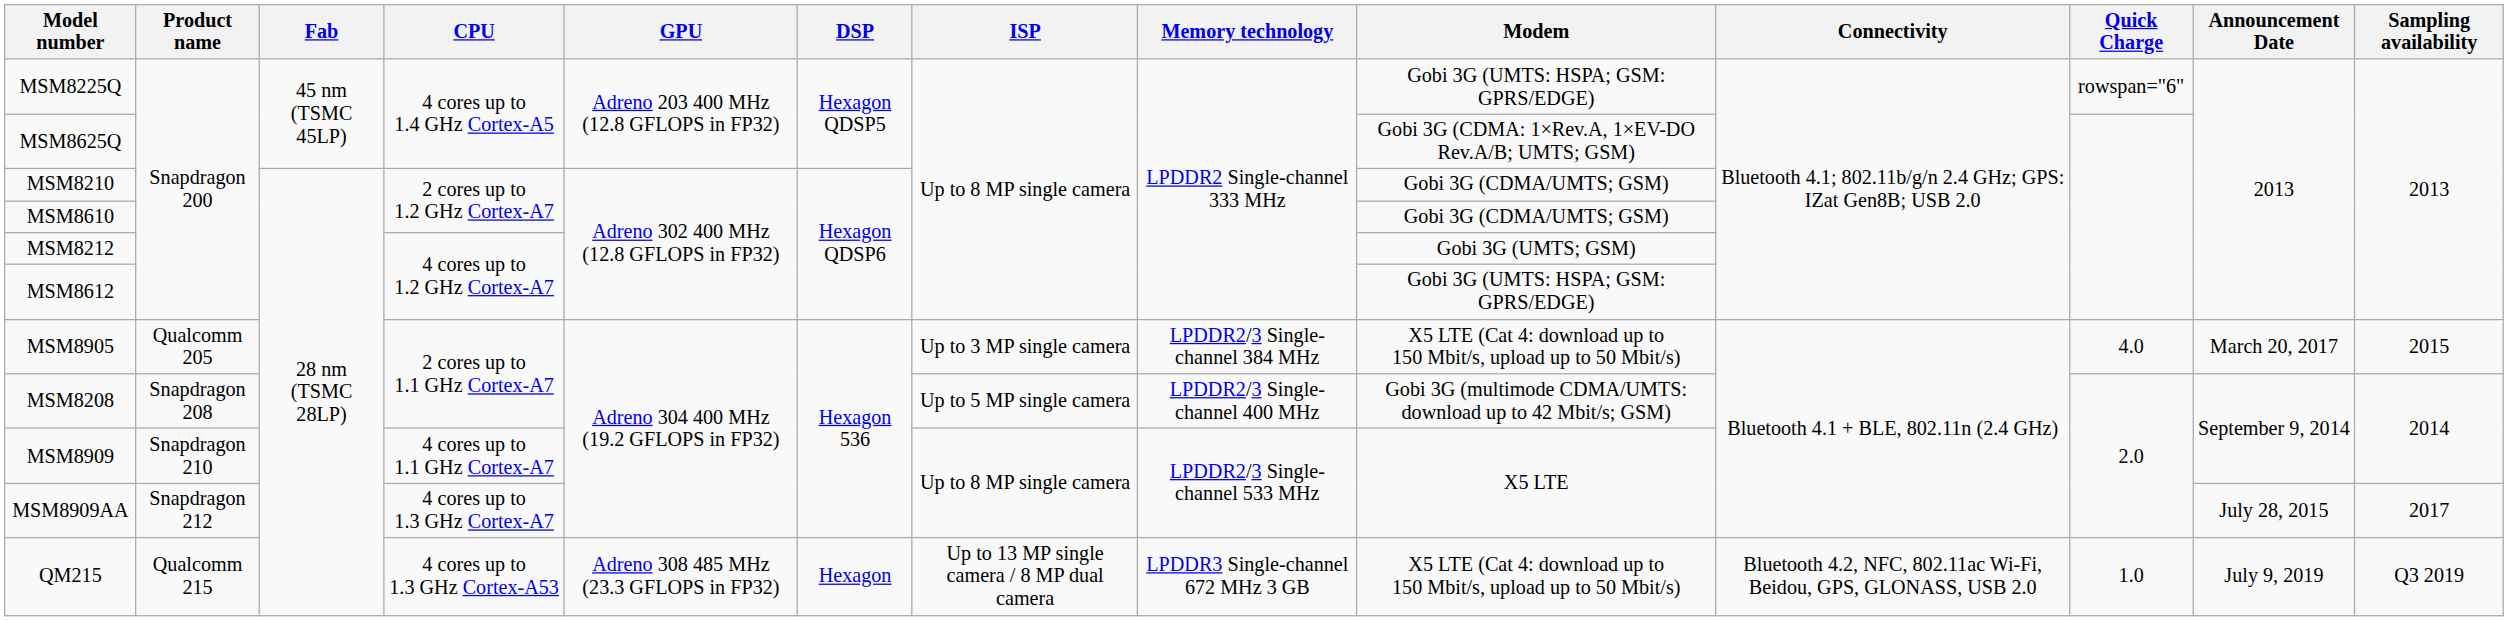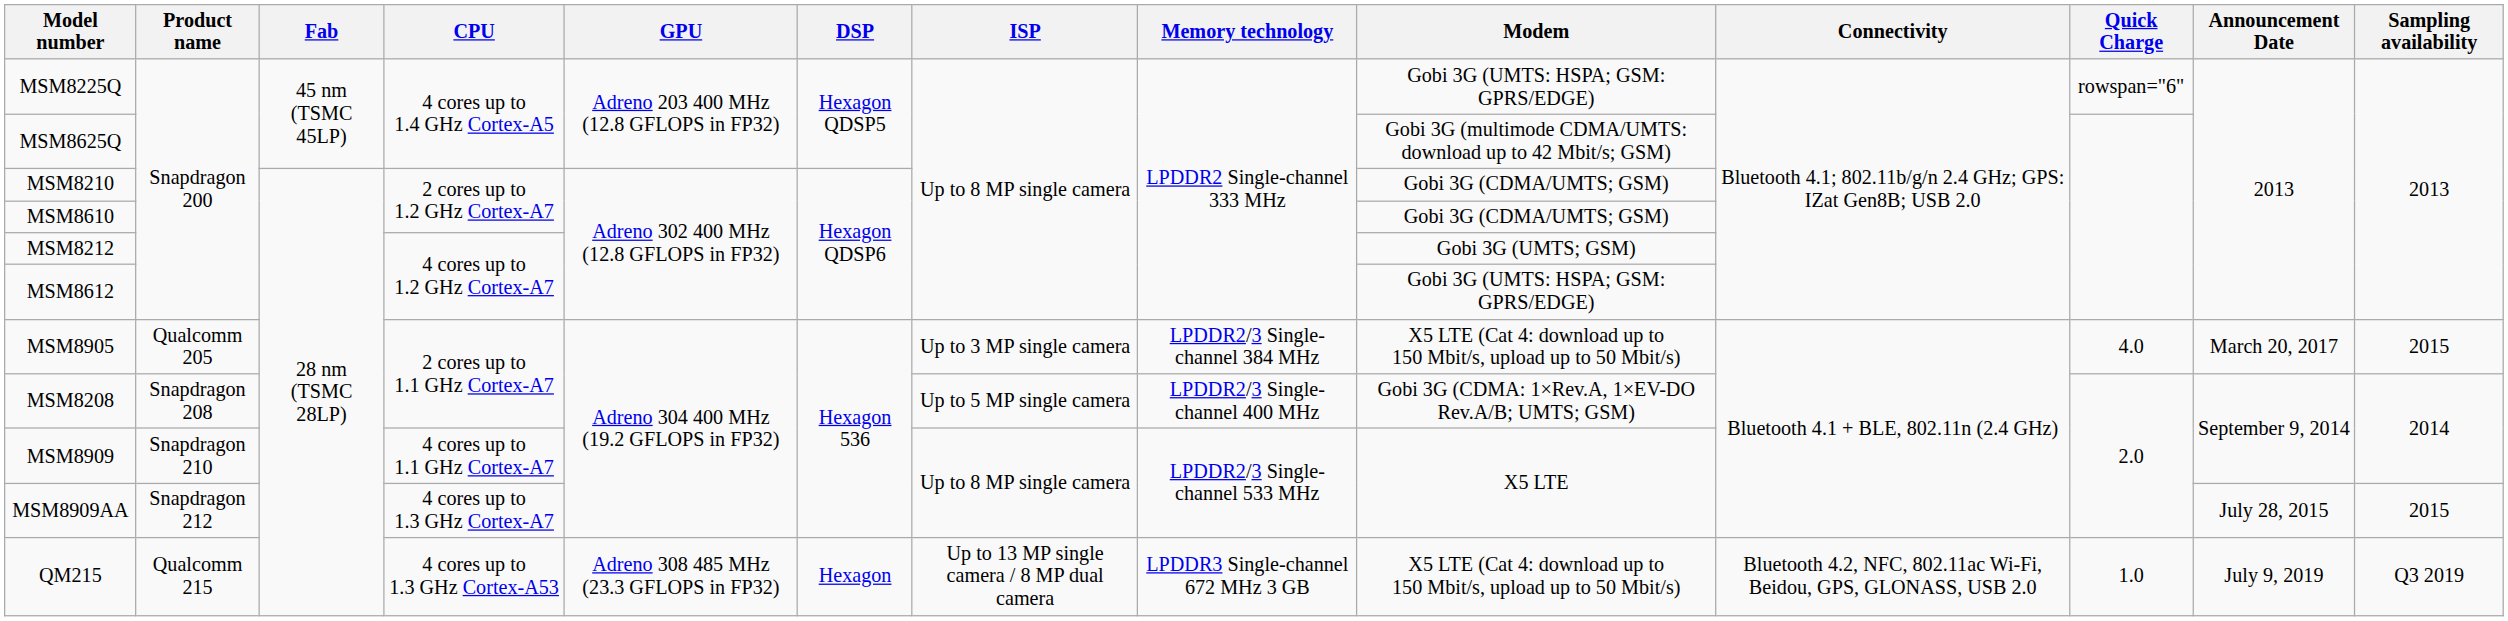(1536, 141) Gobi 3G (CDMA: 1×Rev.A, 1×EV-DO Rev.A/B; UMTS; GSM) -> (1536, 141) Gobi 3G (multimode CDMA/UMTS: download up to 42 Mbit/s; GSM)
(1536, 401) Gobi 3G (multimode CDMA/UMTS: download up to 42 Mbit/s; GSM) -> (1536, 401) Gobi 3G (CDMA: 1×Rev.A, 1×EV-DO Rev.A/B; UMTS; GSM)
(2429, 510) 2017 -> (2429, 510) 2015
